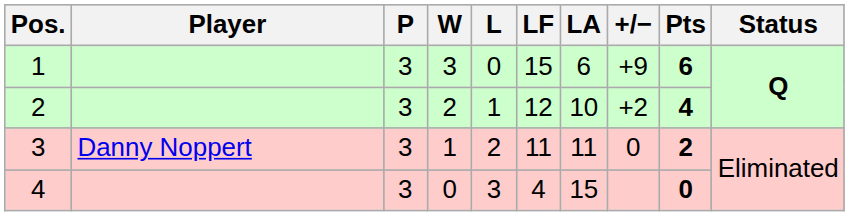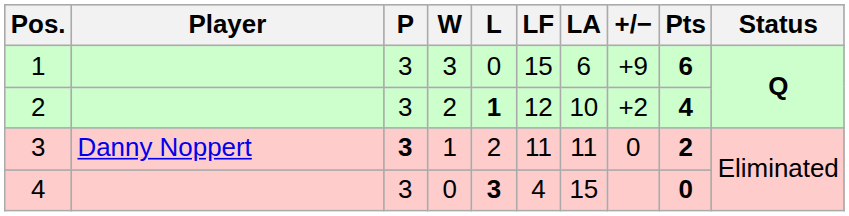(494, 107) normal -> (494, 107) bold
(405, 148) normal -> (405, 148) bold
(494, 189) normal -> (494, 189) bold
